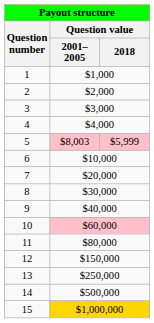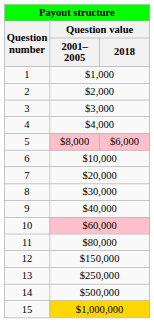(75, 141) $8,003 -> (75, 141) $8,000
(125, 141) $5,999 -> (125, 141) $6,000
